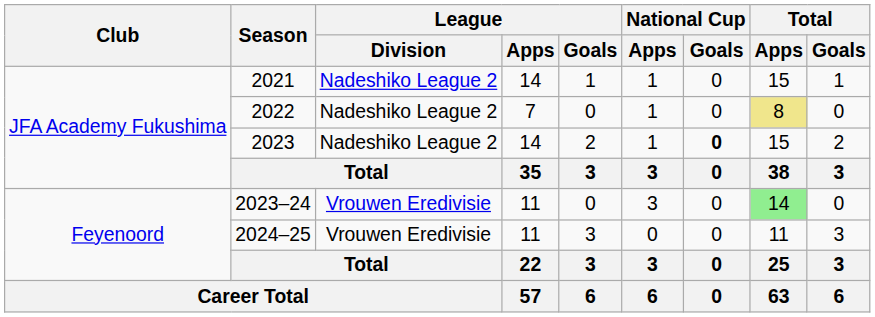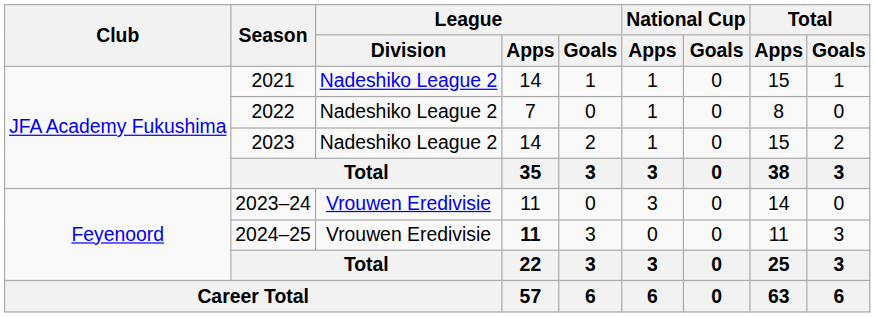(779, 111) khaki background -> (779, 111) no background
(717, 142) bold -> (717, 142) normal
(779, 204) lightgreen background -> (779, 204) no background
(530, 234) normal -> (530, 234) bold
